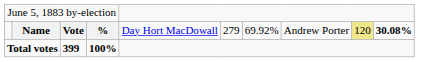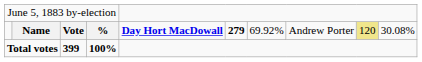(170, 30) normal -> (172, 30) bold
(231, 30) normal -> (236, 30) bold
(394, 30) bold -> (398, 30) normal
